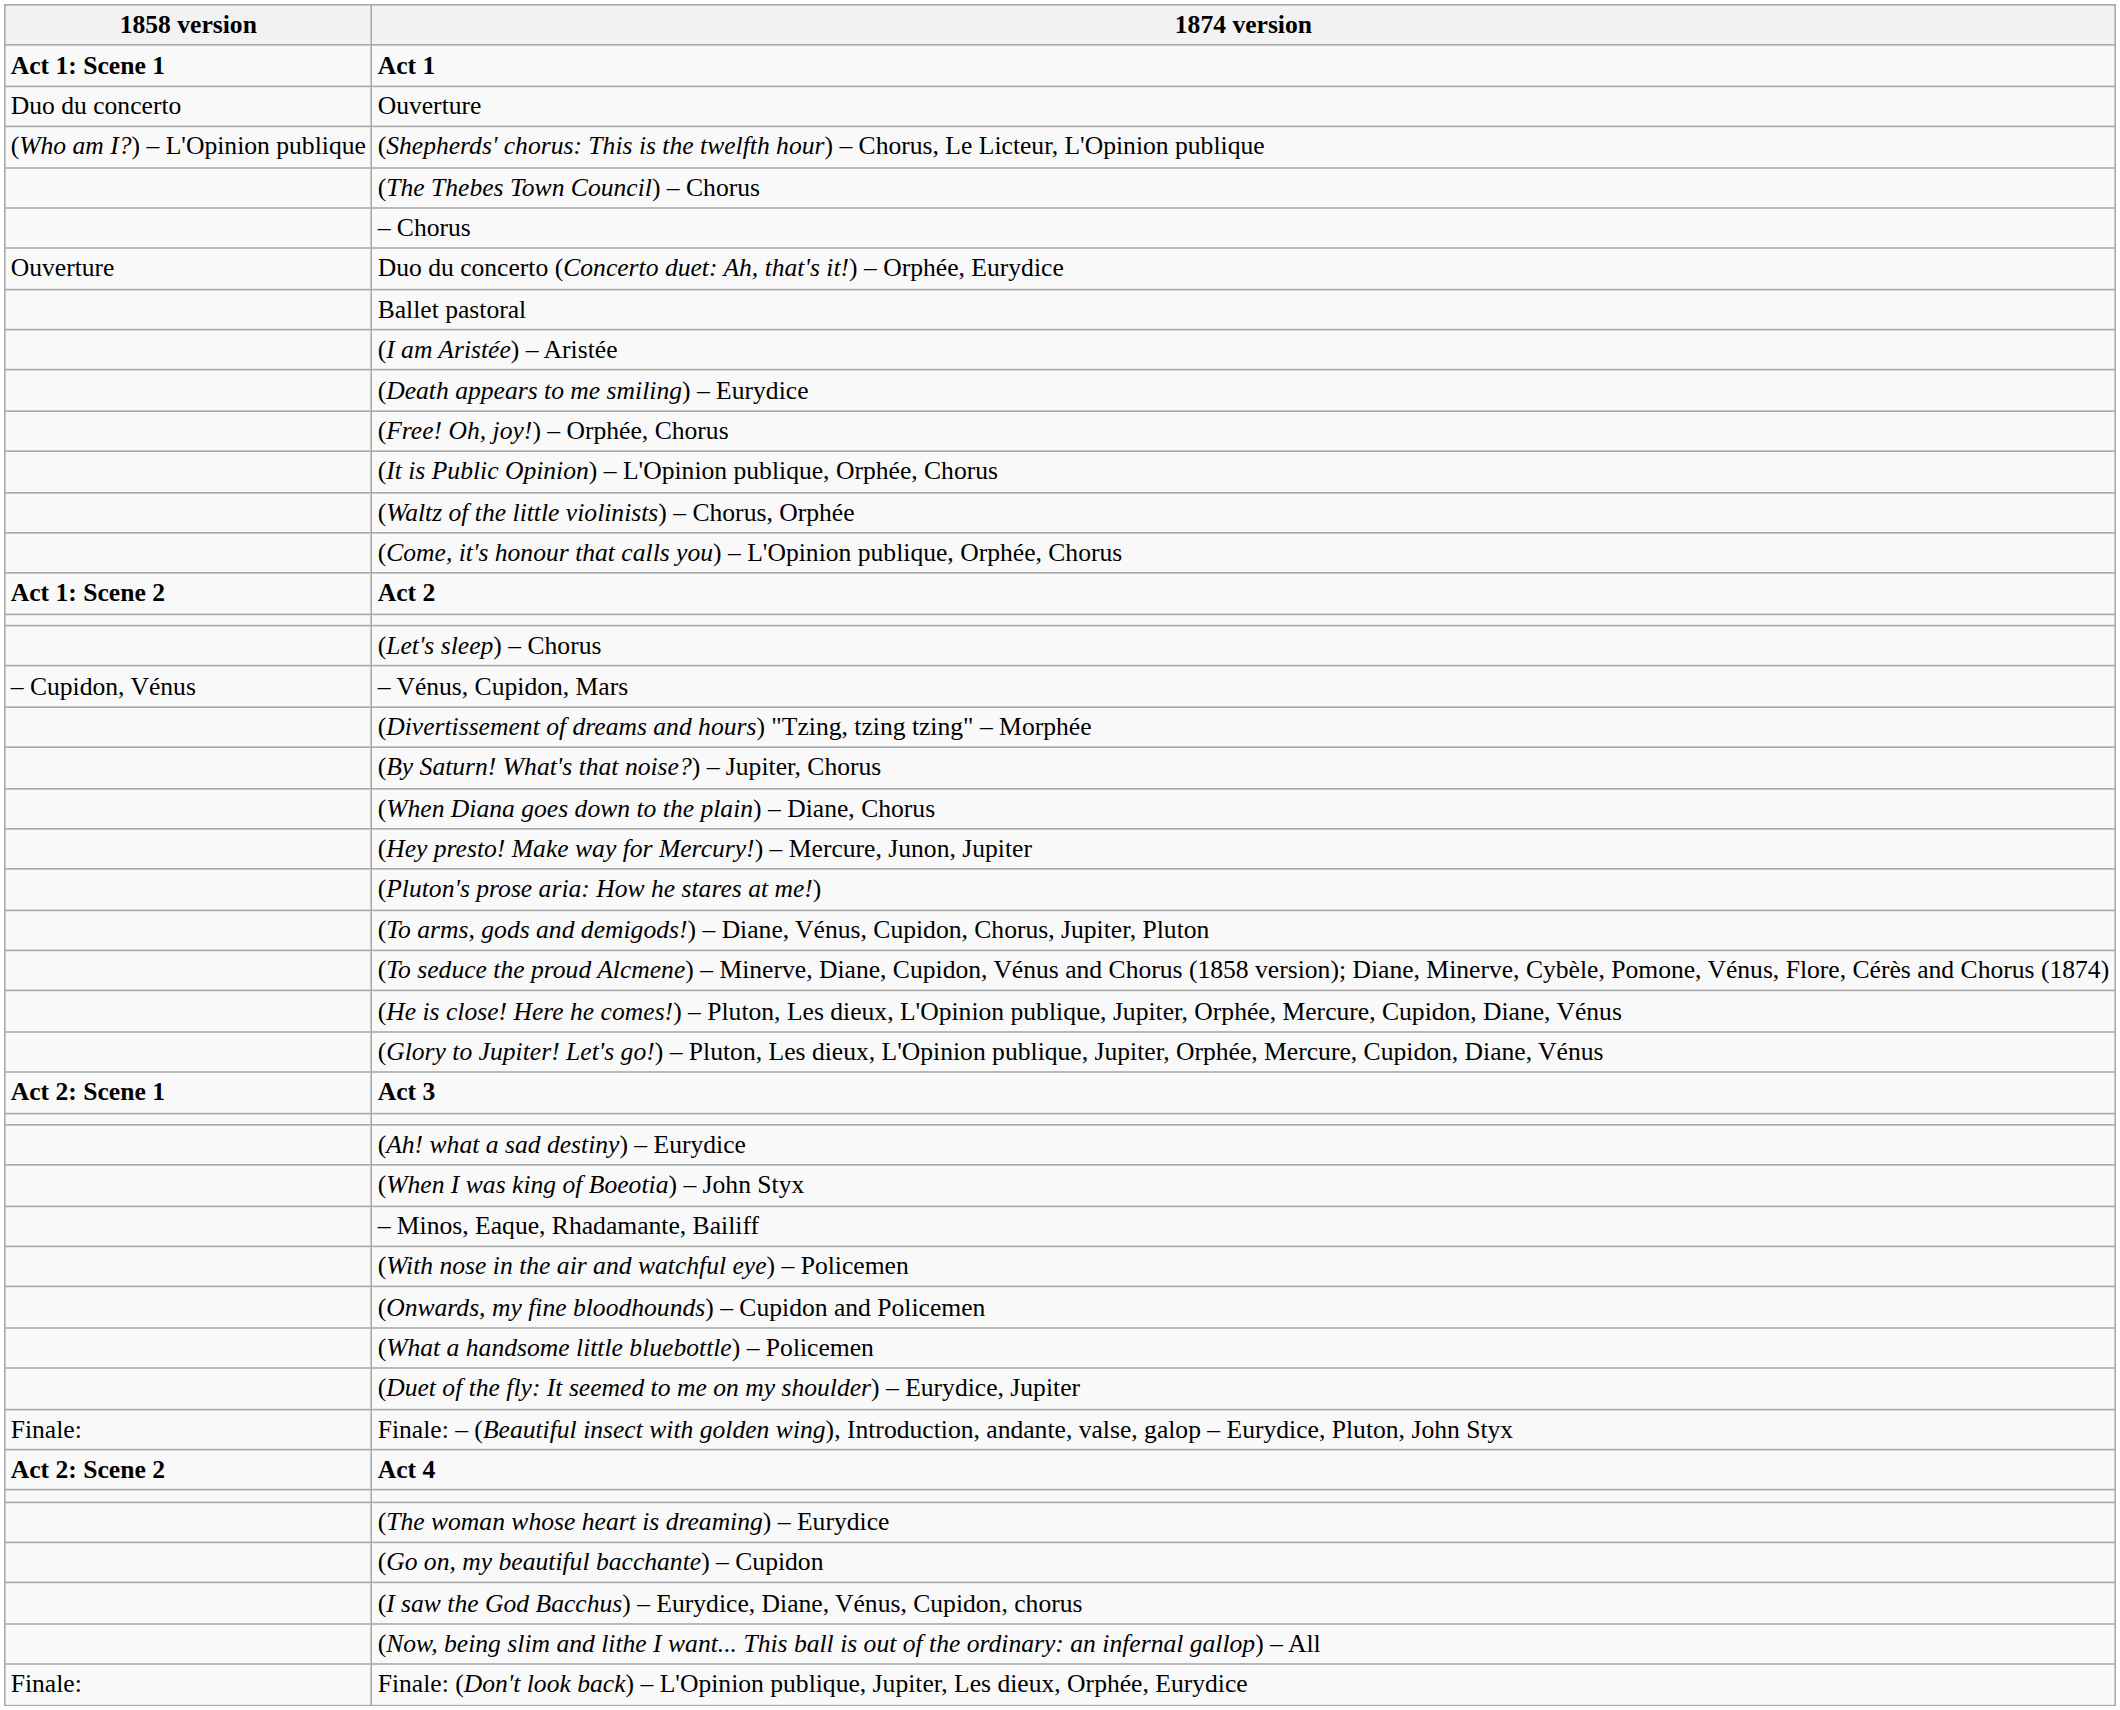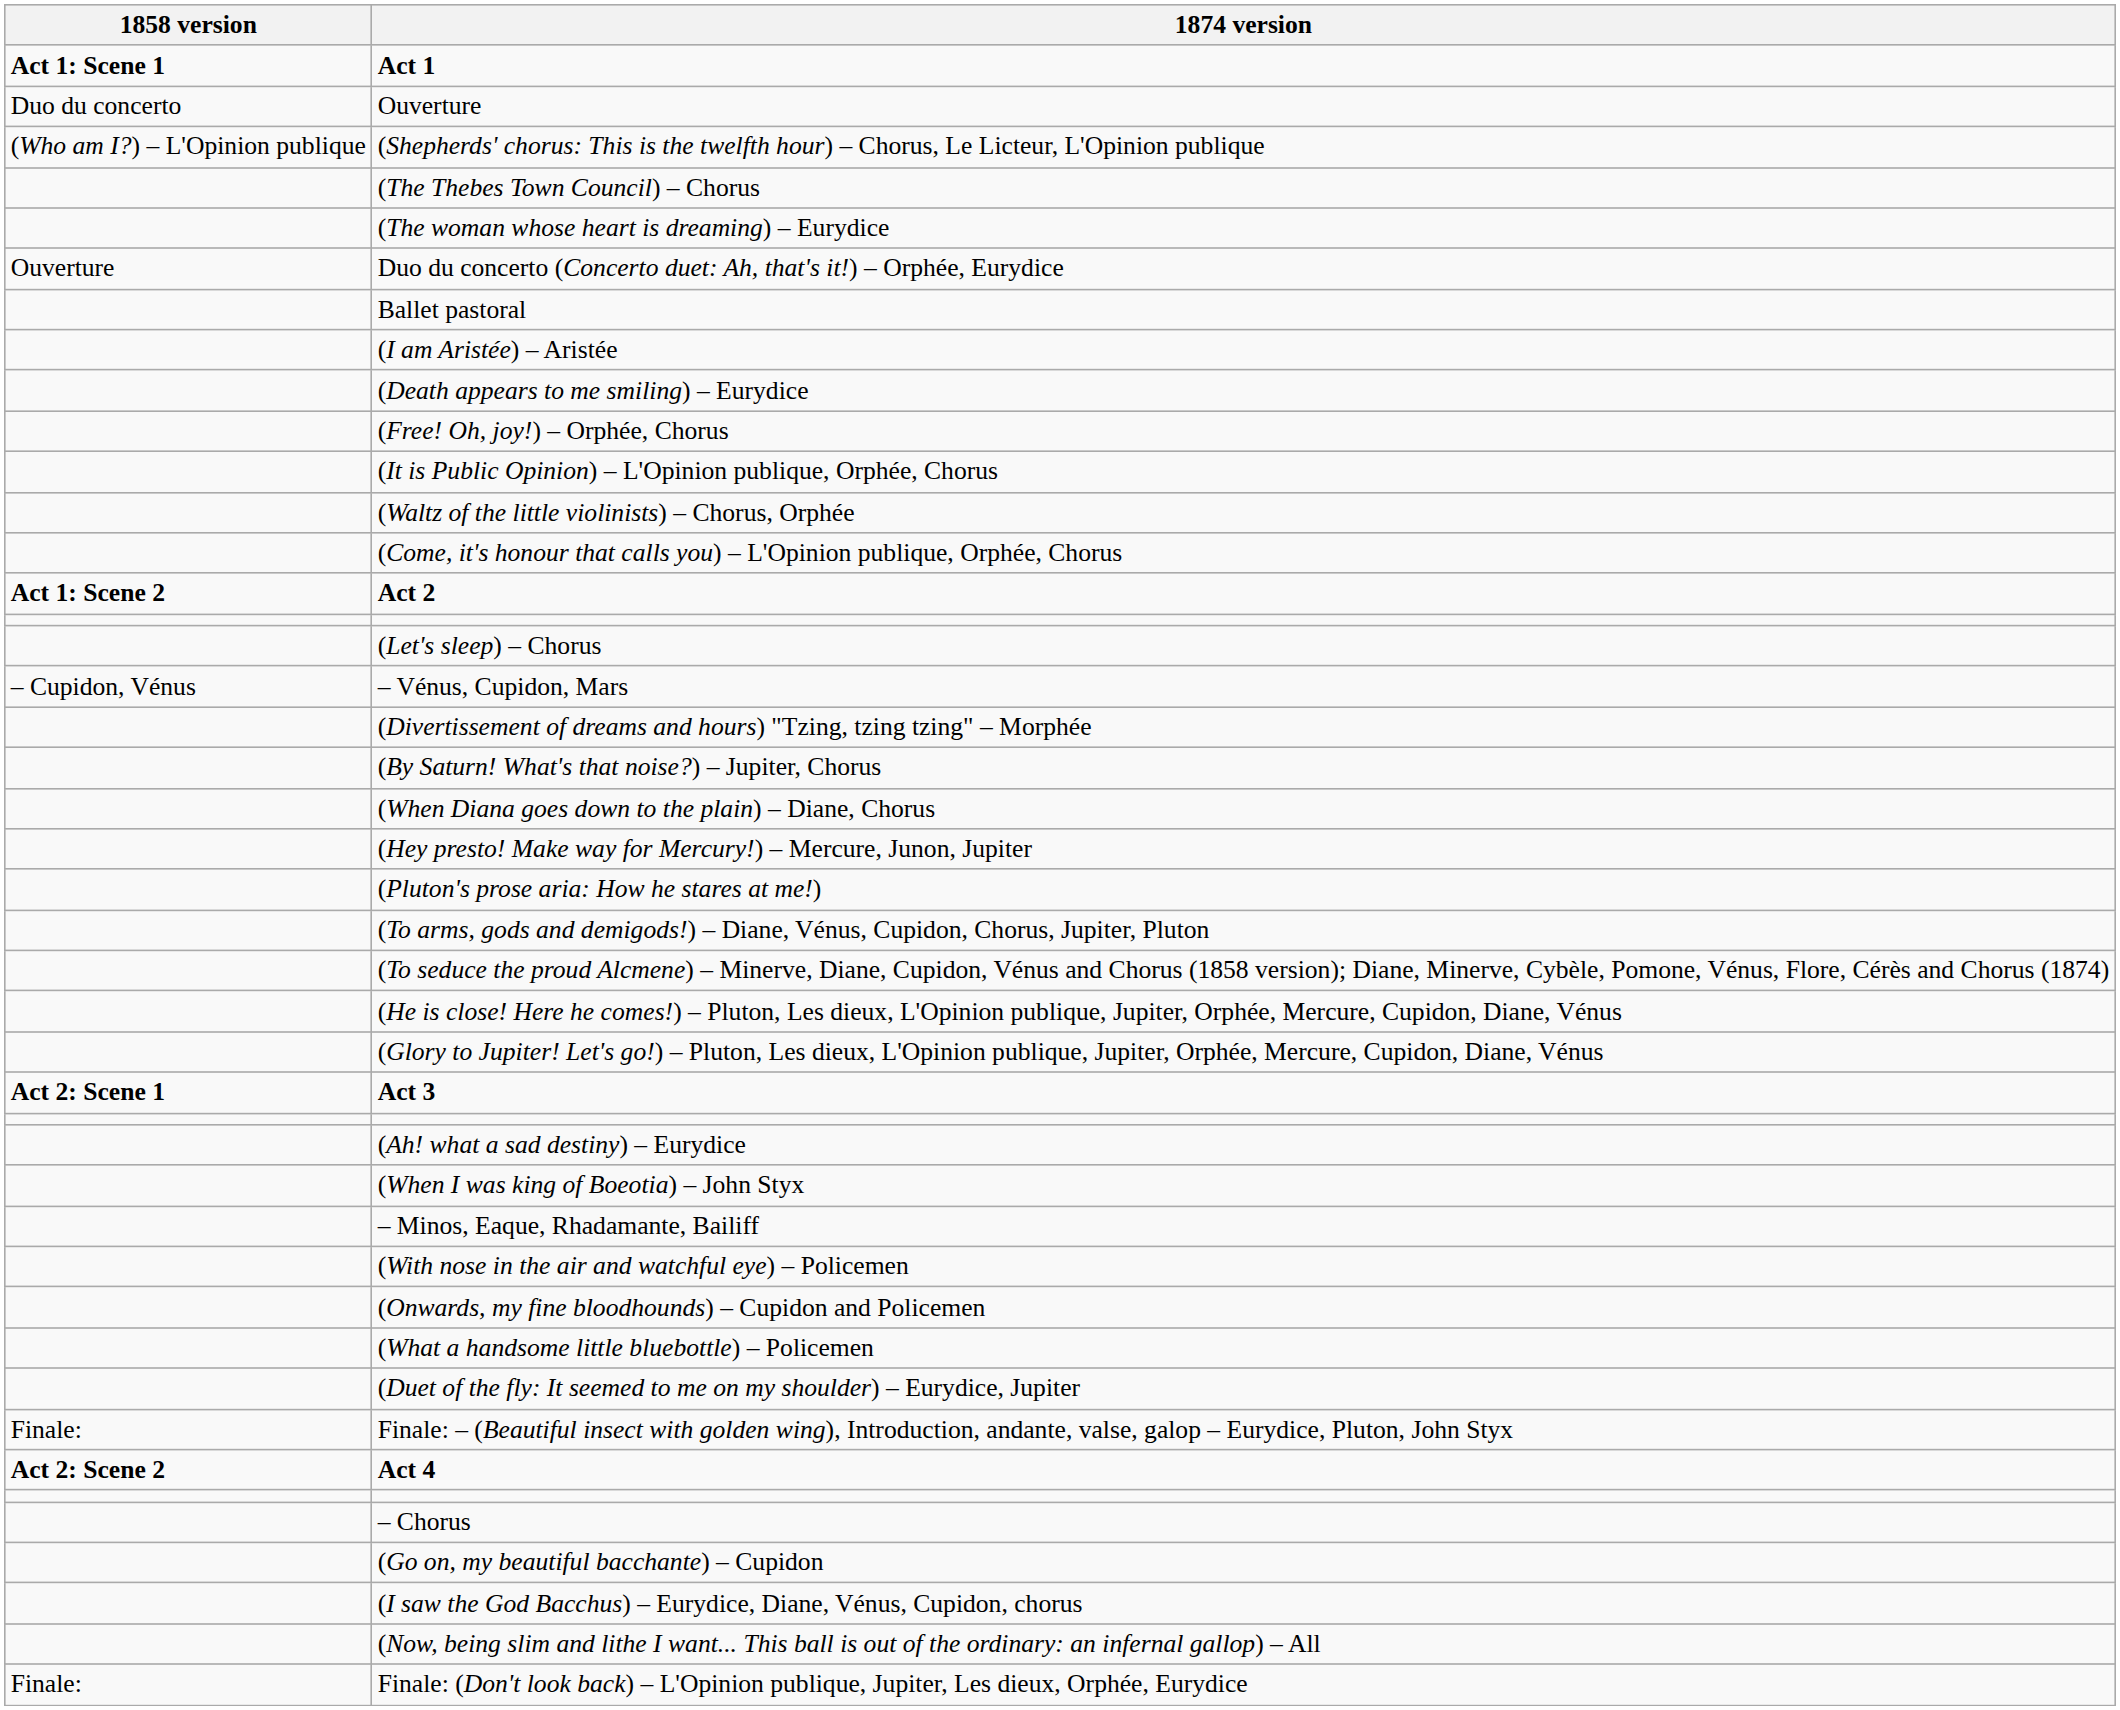(424, 227) – Chorus -> (634, 227) (The woman whose heart is dreaming) – Eurydice
(634, 1521) (The woman whose heart is dreaming) – Eurydice -> (424, 1521) – Chorus
